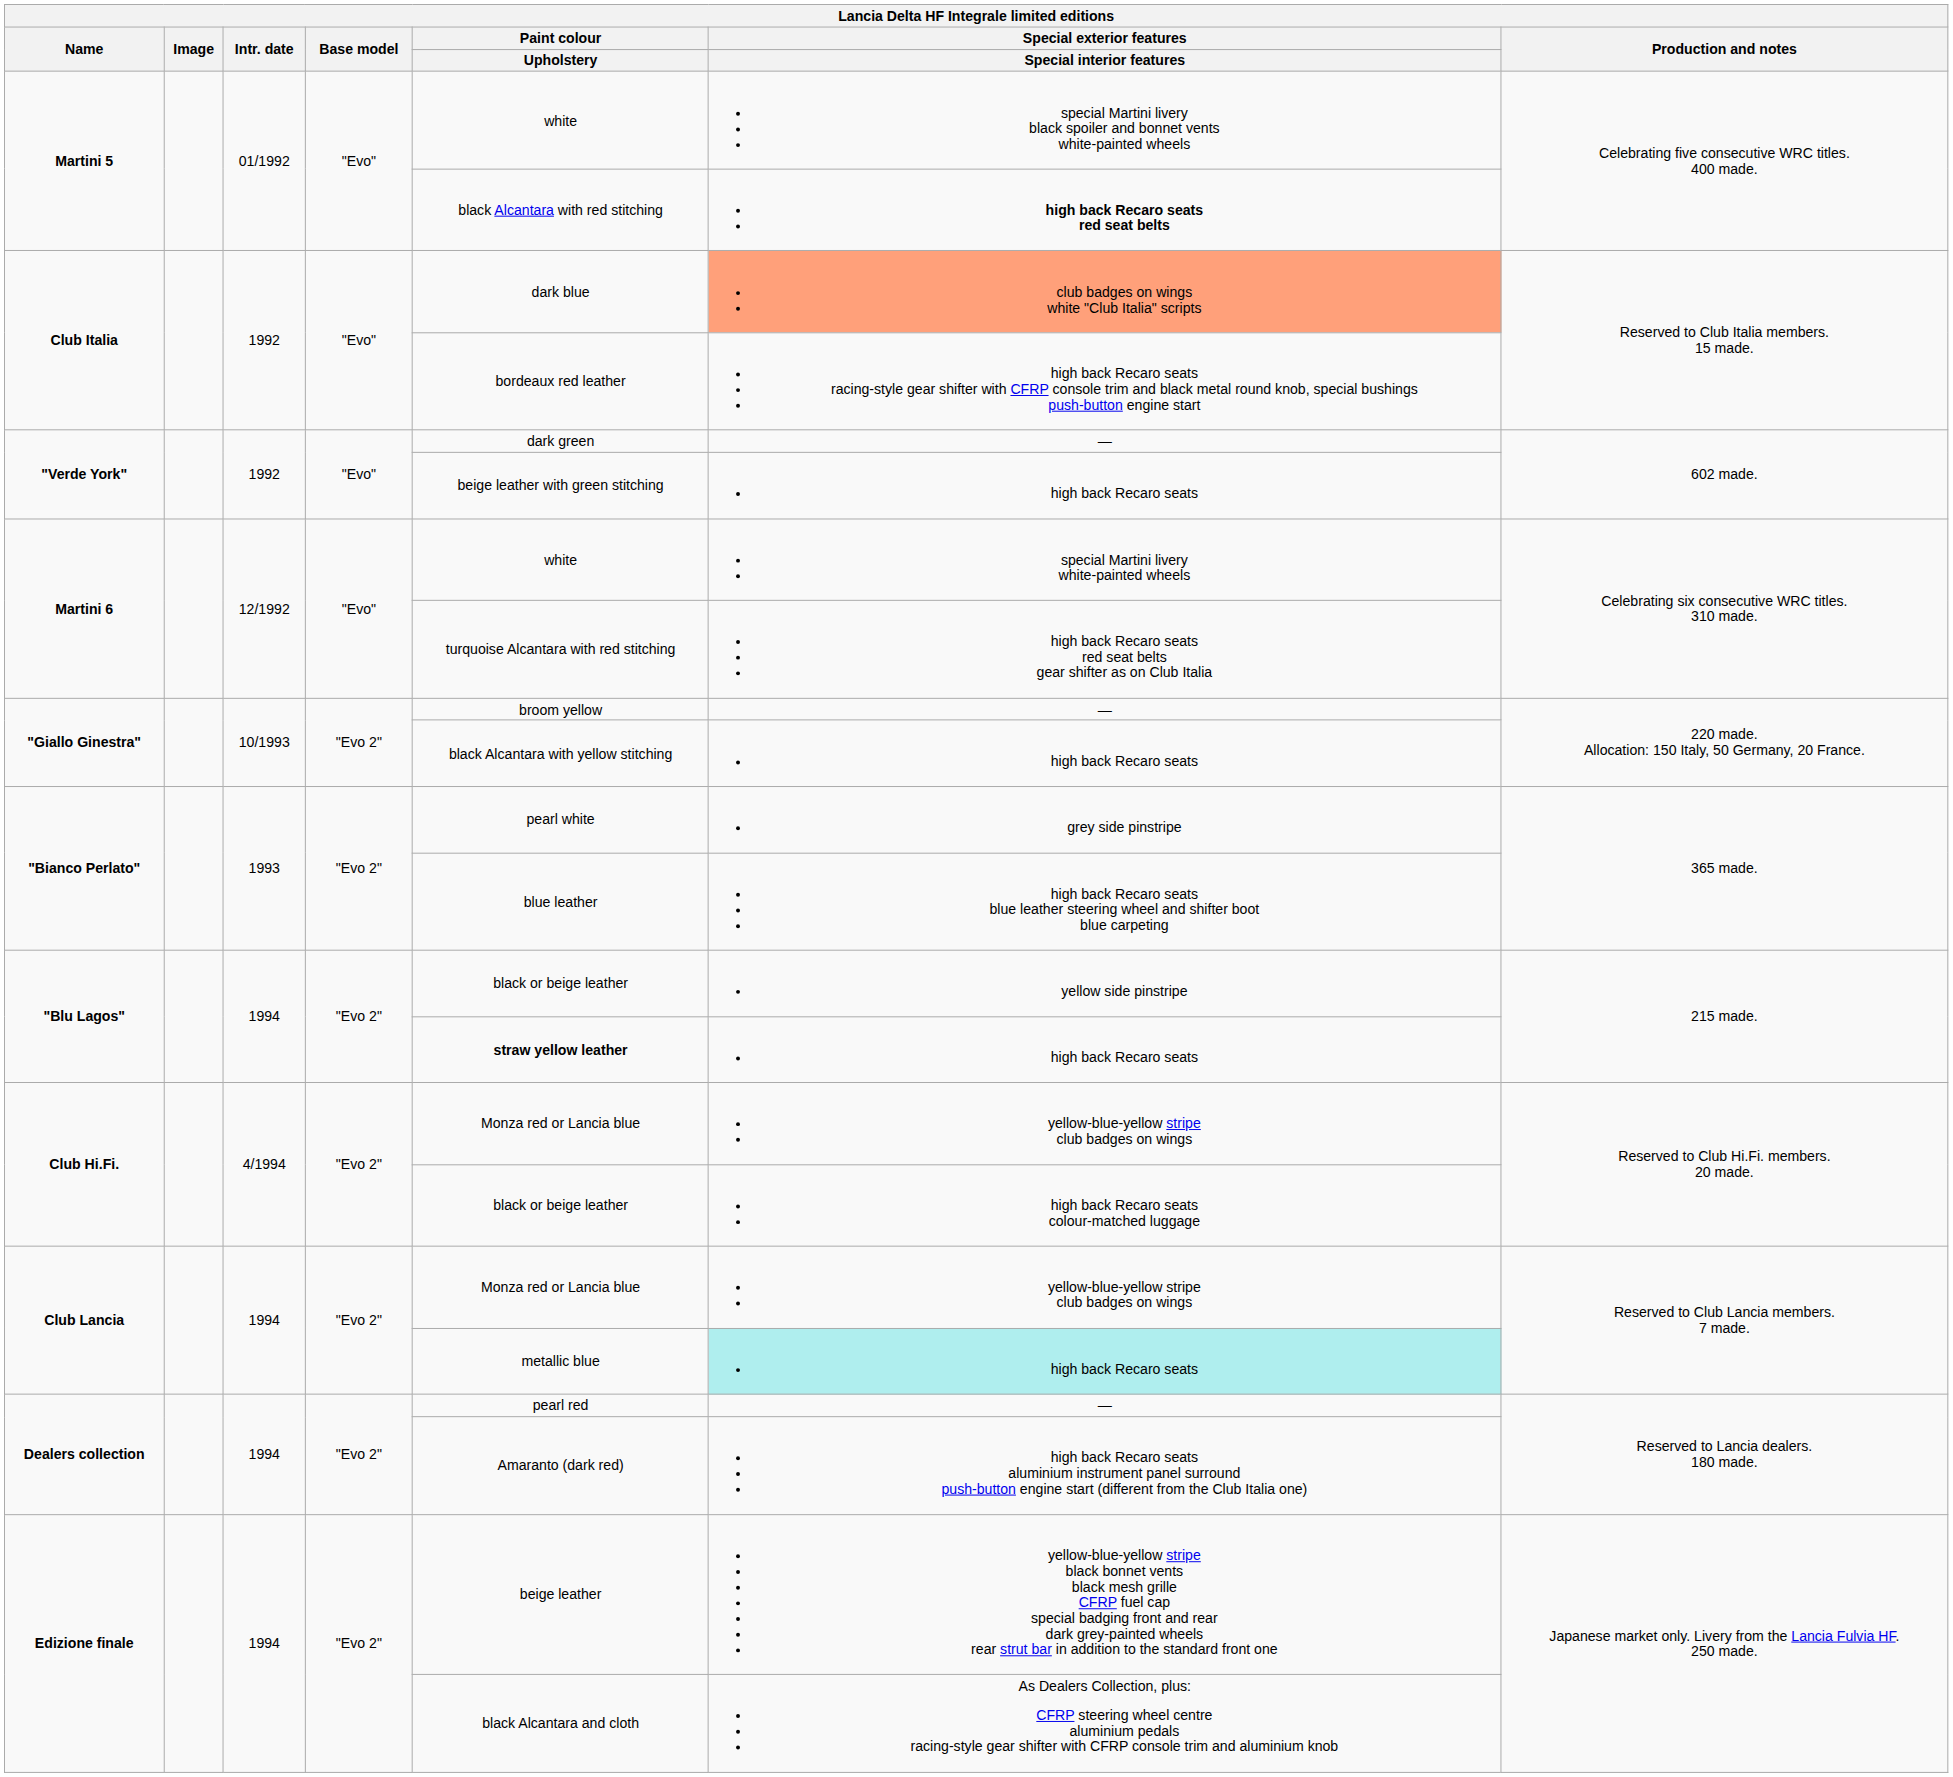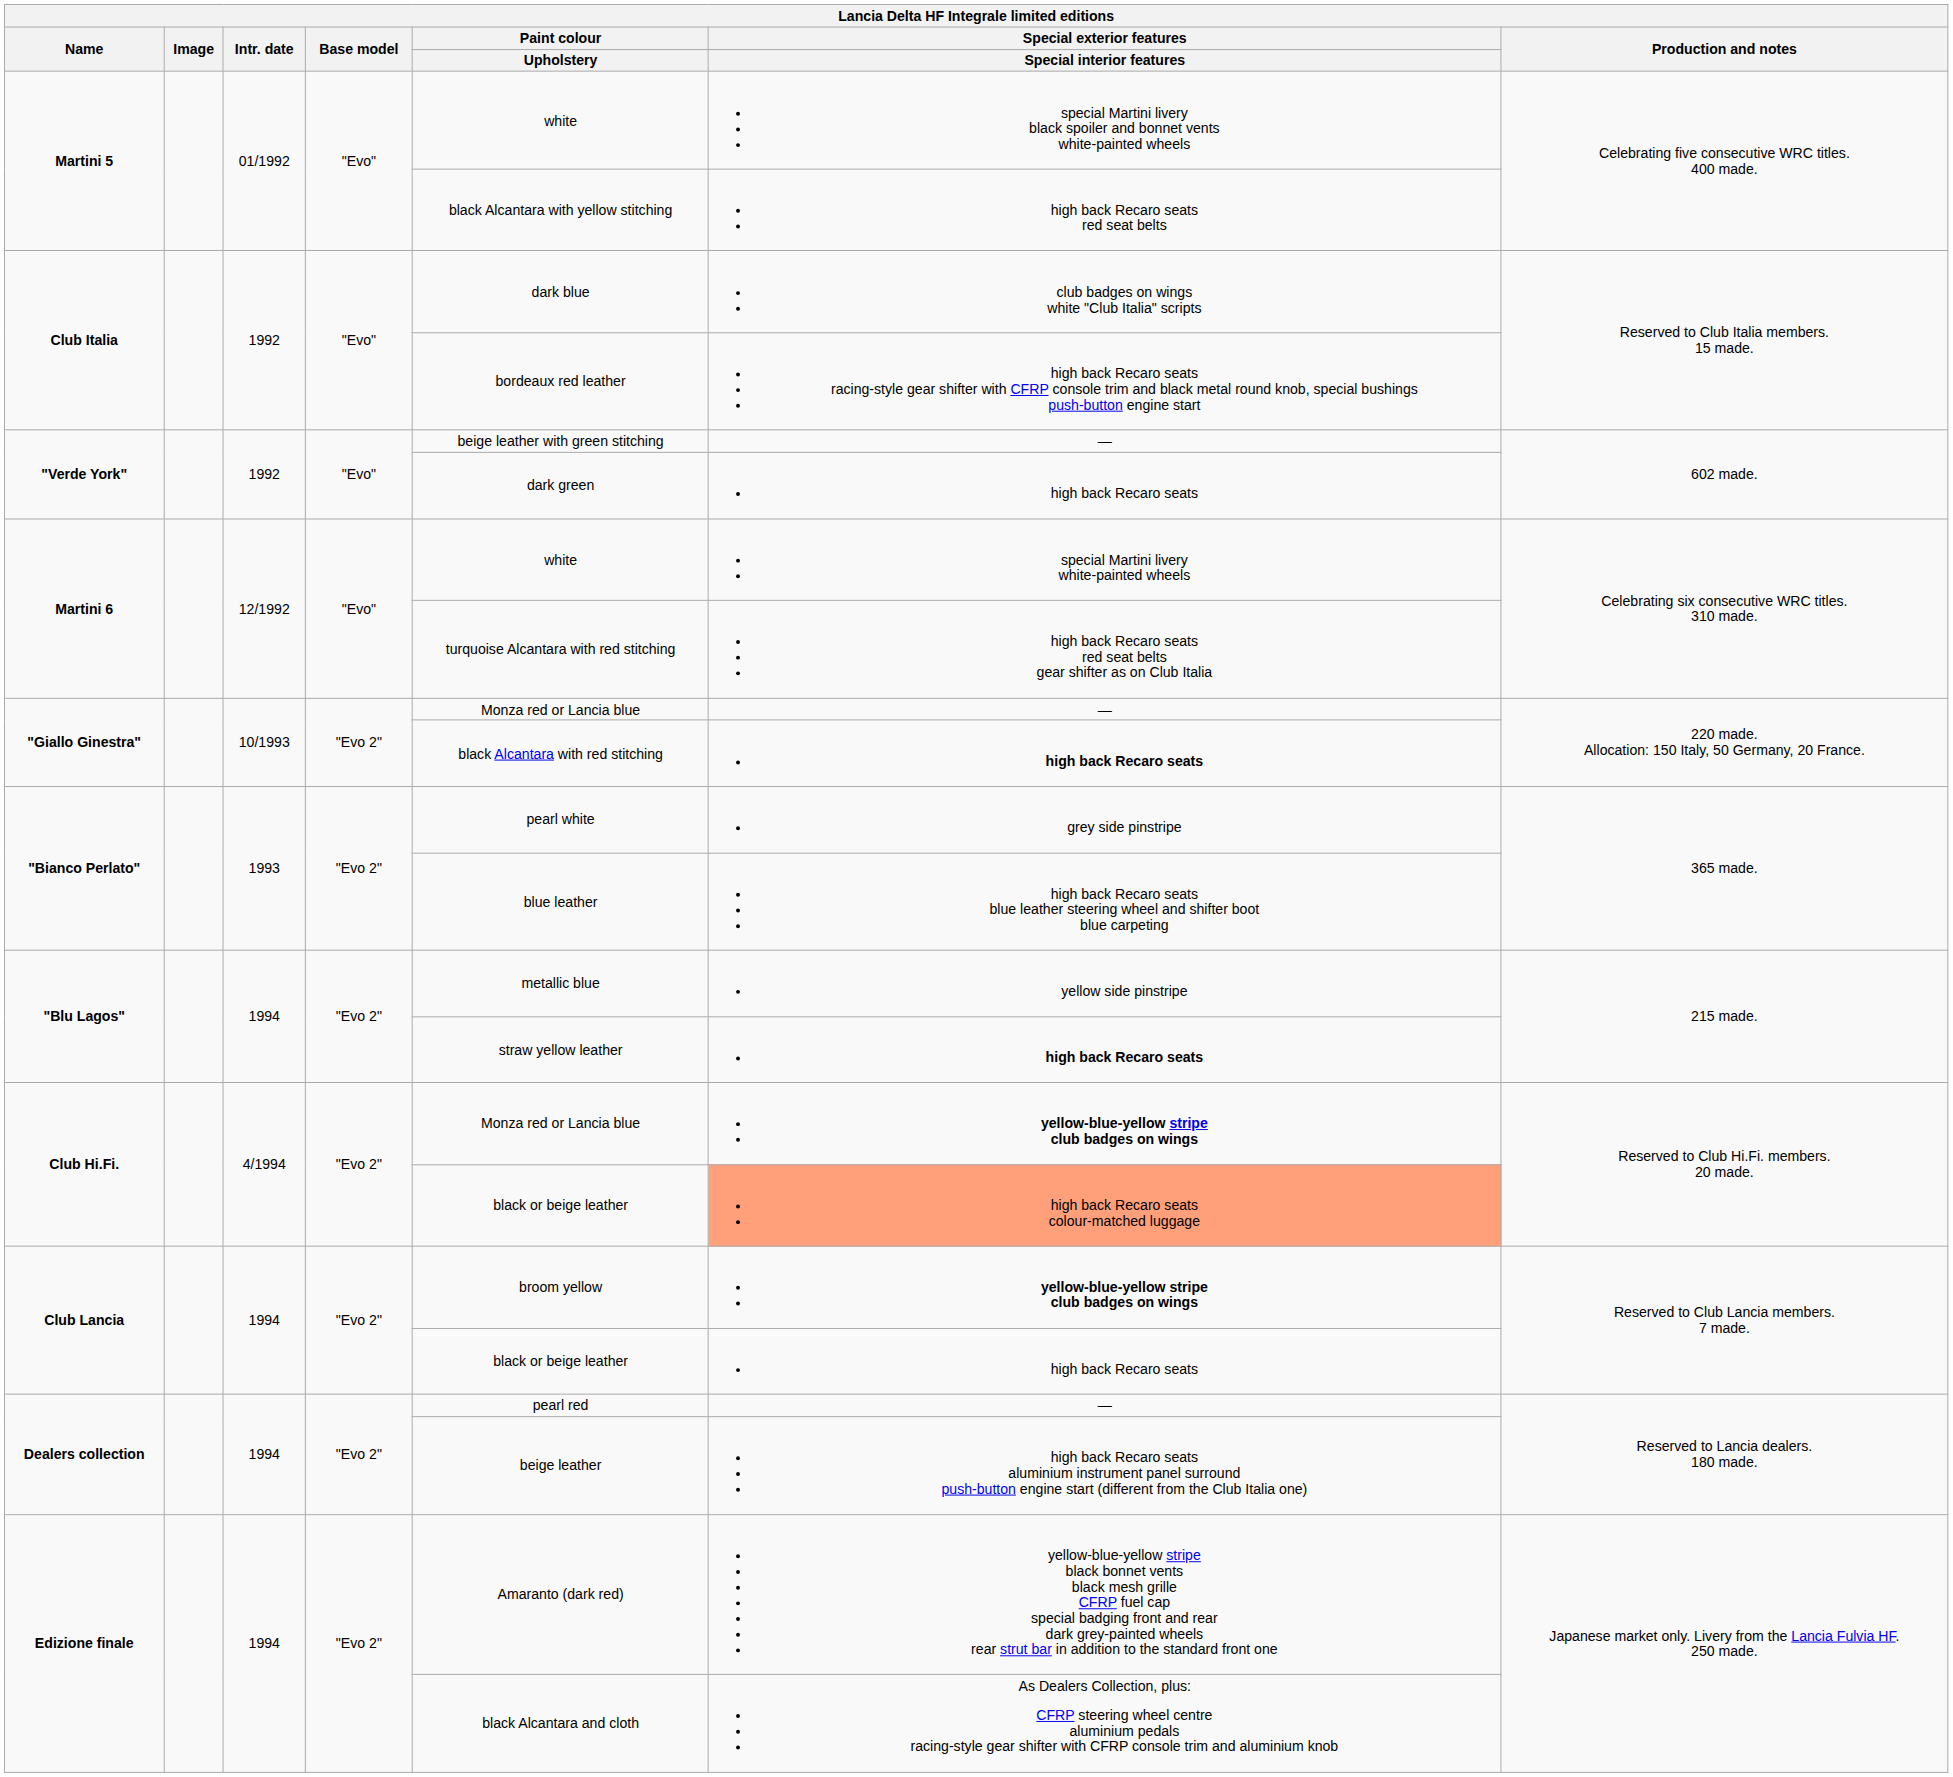(561, 210) black Alcantara with red stitching -> (561, 210) black Alcantara with yellow stitching
(1105, 218) bold -> (1105, 218) normal
(1105, 300) lightsalmon background -> (1105, 300) no background
(561, 442) dark green -> (561, 442) beige leather with green stitching
(561, 486) beige leather with green stitching -> (561, 486) dark green
(561, 710) broom yellow -> (561, 710) Monza red or Lancia blue
(561, 754) black Alcantara with yellow stitching -> (561, 754) black Alcantara with red stitching
(1105, 762) normal -> (1105, 762) bold
(561, 984) black or beige leather -> (561, 984) metallic blue
(561, 1050) bold -> (561, 1050) normal
(1105, 1058) normal -> (1105, 1058) bold
(1105, 1132) normal -> (1105, 1132) bold
(1105, 1214) no background -> (1105, 1214) lightsalmon background
(561, 1288) Monza red or Lancia blue -> (561, 1288) broom yellow
(1105, 1295) normal -> (1105, 1295) bold
(561, 1362) metallic blue -> (561, 1362) black or beige leather
(1105, 1370) paleturquoise background -> (1105, 1370) no background
(561, 1466) Amaranto (dark red) -> (561, 1466) beige leather
(561, 1595) beige leather -> (561, 1595) Amaranto (dark red)
